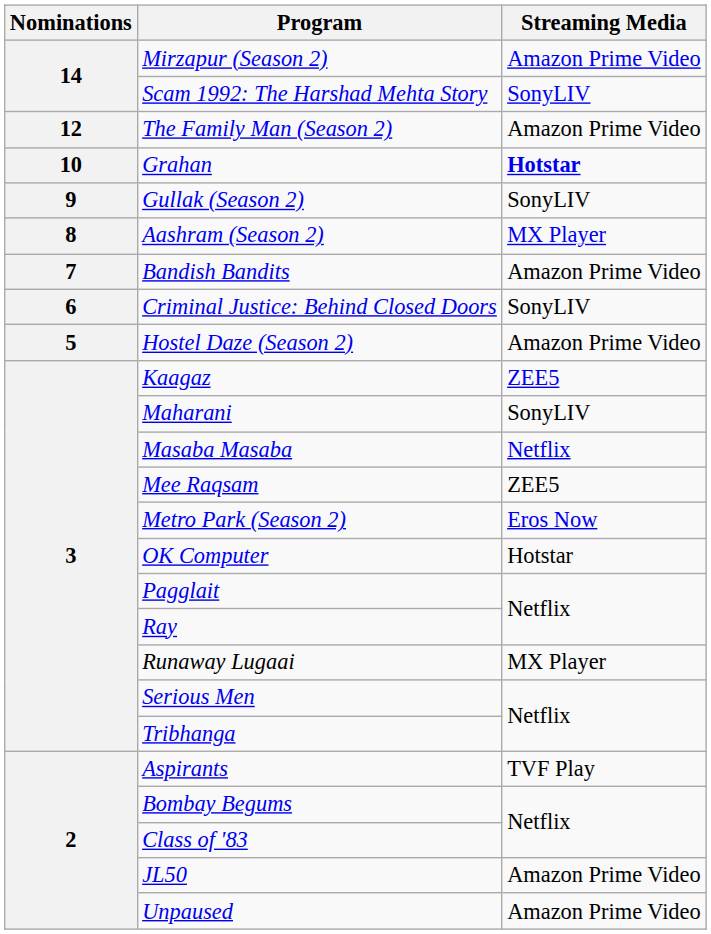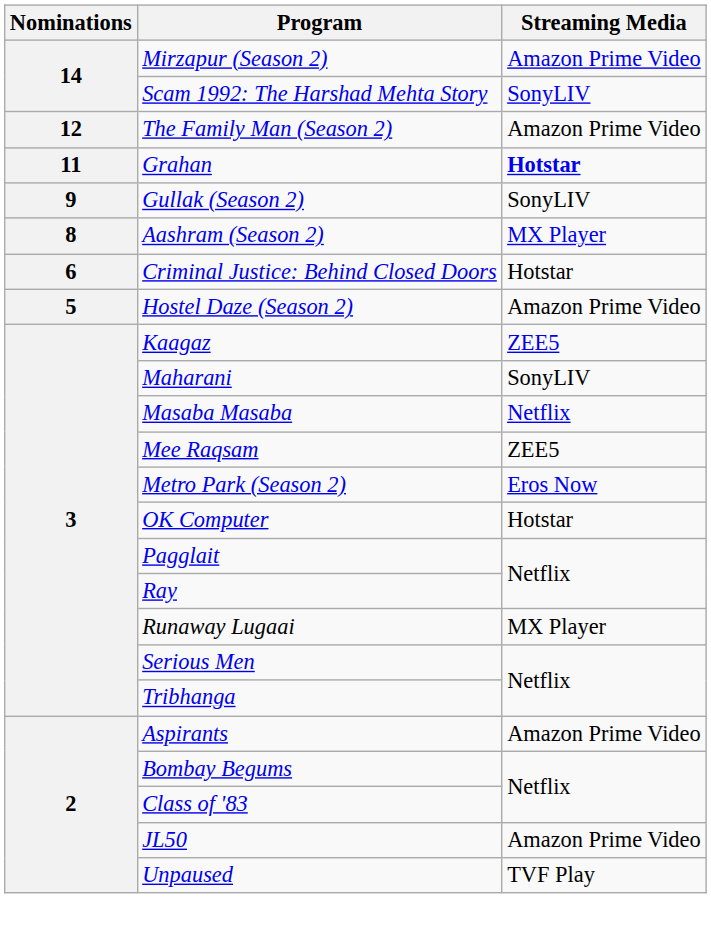(71, 164) 10 -> (71, 164) 11
- row: (216, 271)
(549, 306) SonyLIV -> (540, 271) Hotstar
(551, 768) TVF Play -> (604, 733) Amazon Prime Video
(604, 910) Amazon Prime Video -> (551, 875) TVF Play
